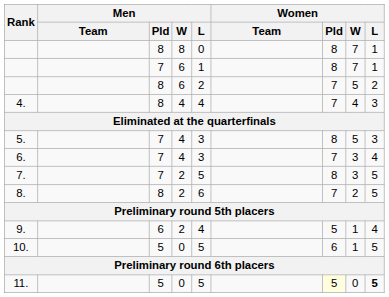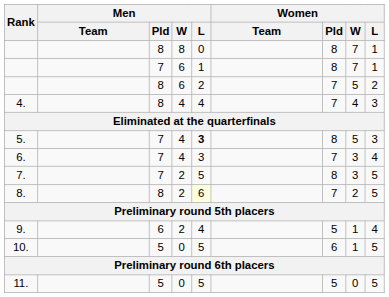(201, 139) normal -> (201, 139) bold
(201, 193) no background -> (201, 193) lightyellow background
(334, 283) lightyellow background -> (334, 283) no background
(375, 283) bold -> (375, 283) normal
